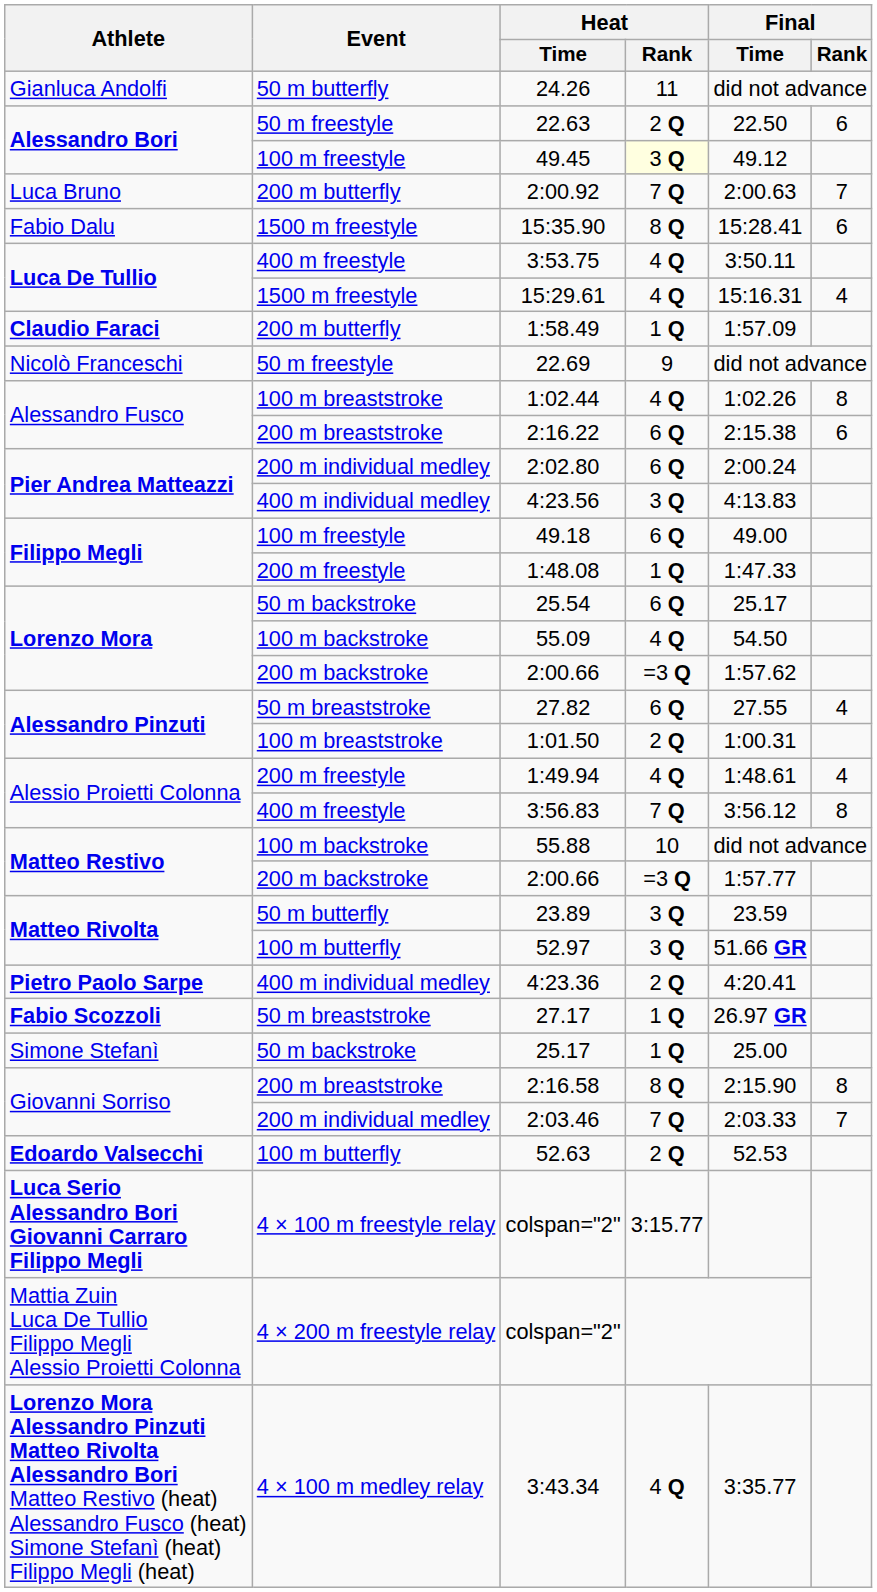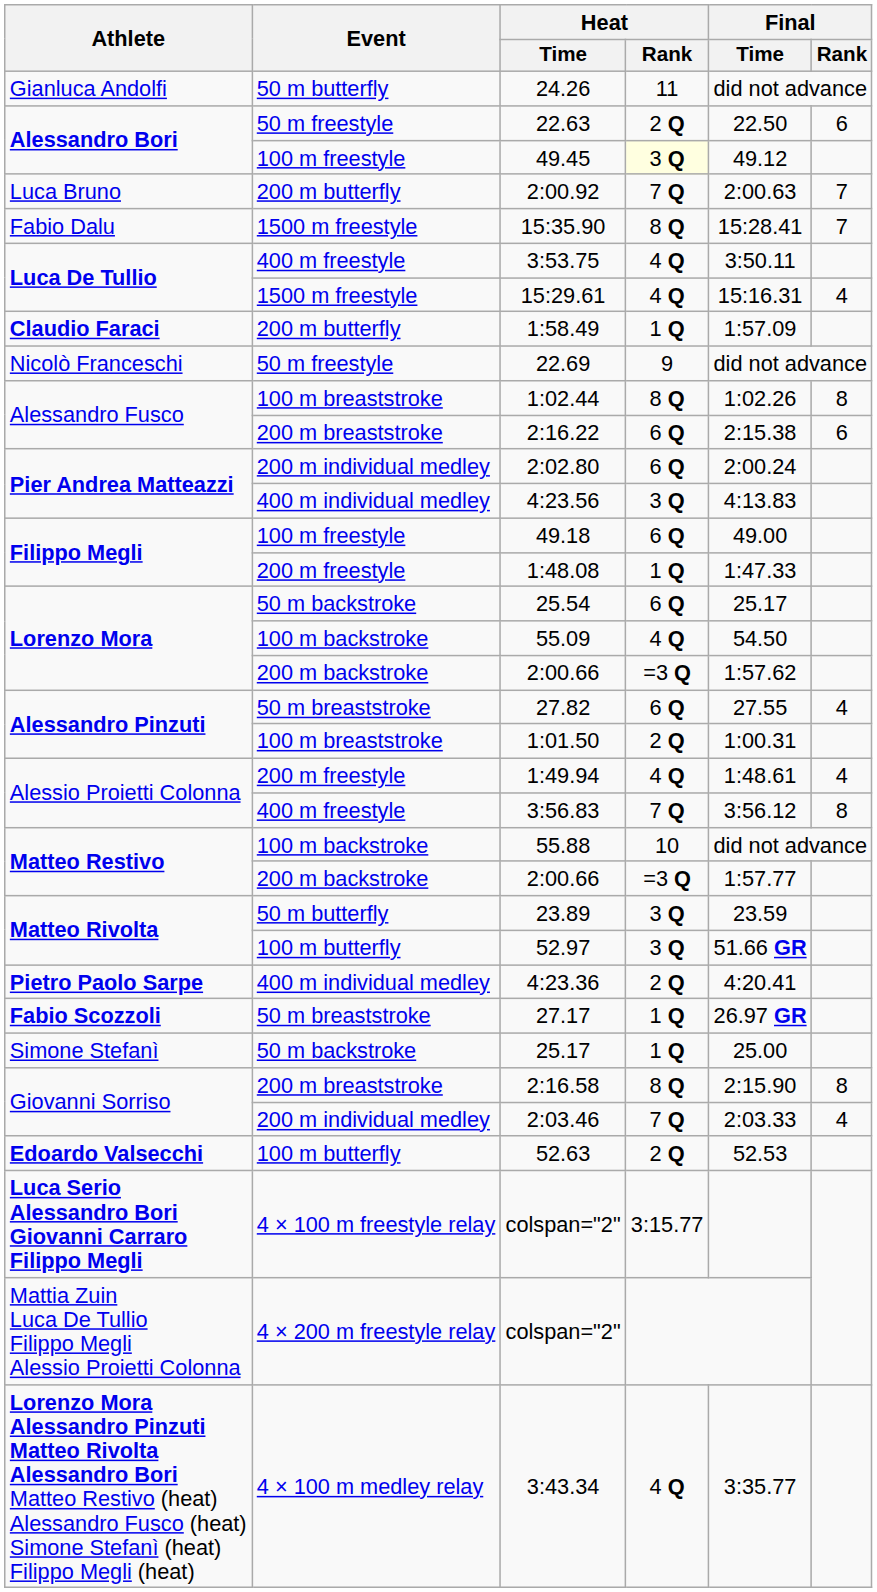(842, 227) 6 -> (842, 227) 7
(667, 398) 4 Q -> (667, 398) 8 Q
(842, 1120) 7 -> (842, 1120) 4
